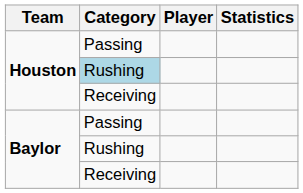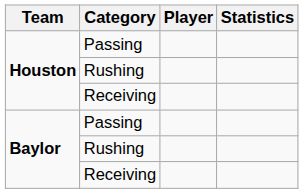(114, 70) lightblue background -> (114, 70) no background
